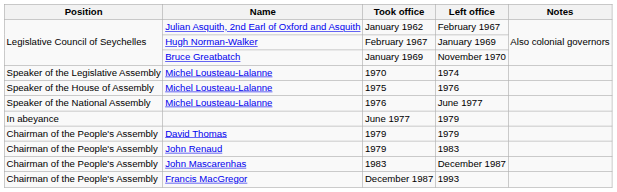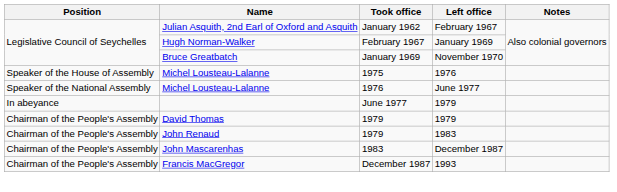- row: (376, 73)
